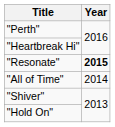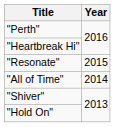(96, 63) bold -> (96, 63) normal
